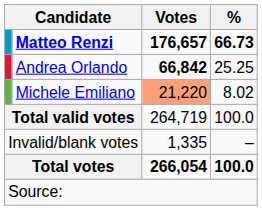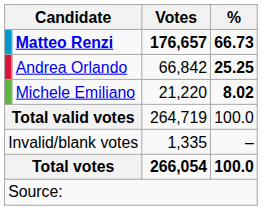(183, 67) bold -> (183, 67) normal
(234, 67) normal -> (234, 67) bold
(183, 92) lightsalmon background -> (183, 92) no background
(238, 92) normal -> (238, 92) bold
